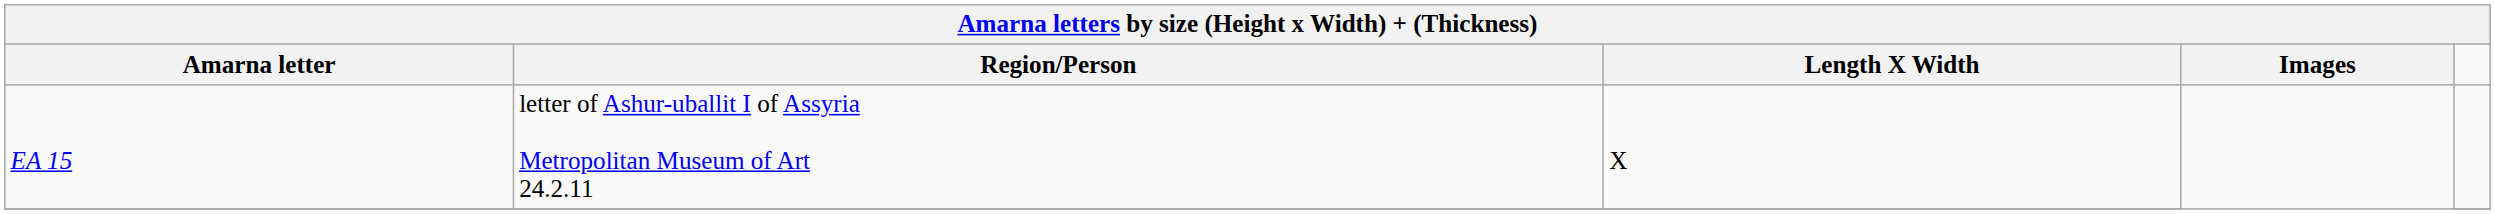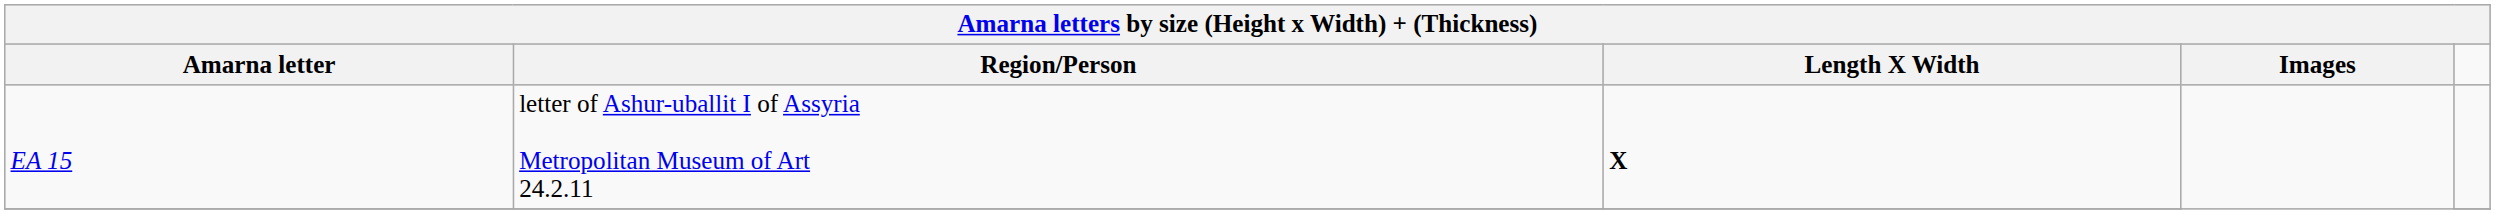(1618, 160) normal -> (1618, 160) bold
